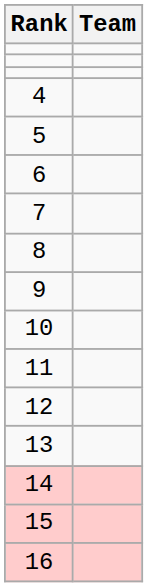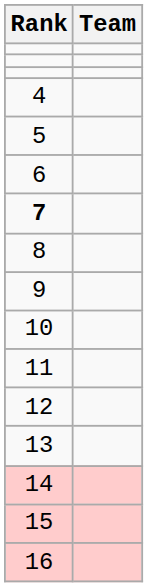(39, 213) normal -> (39, 213) bold
